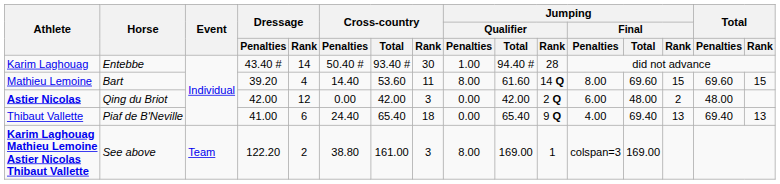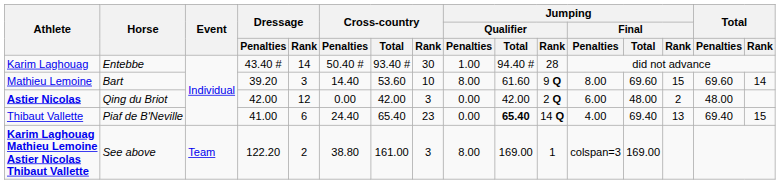(304, 82) 4 -> (304, 82) 3
(428, 82) 11 -> (428, 82) 10
(552, 82) 14 Q -> (552, 82) 9 Q
(760, 82) 15 -> (760, 82) 14
(428, 117) 18 -> (428, 117) 23
(516, 117) normal -> (516, 117) bold
(552, 117) 9 Q -> (552, 117) 14 Q
(760, 117) 13 -> (760, 117) 15
